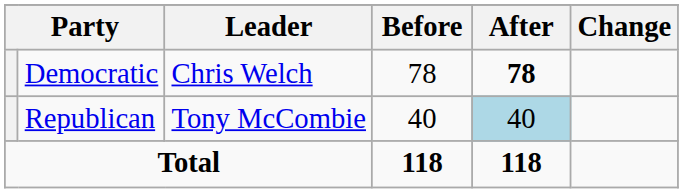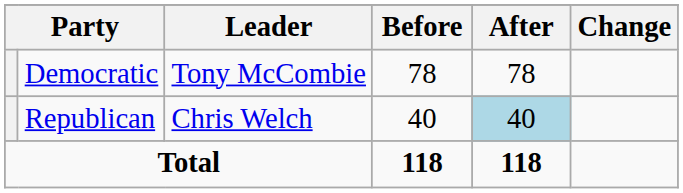(242, 72) Chris Welch -> (269, 72) Tony McCombie
(521, 72) bold -> (521, 72) normal
(269, 118) Tony McCombie -> (242, 118) Chris Welch
